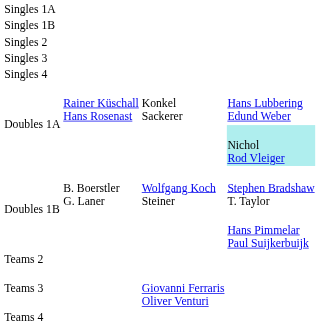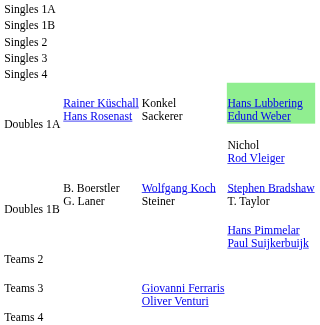(265, 109) no background -> (265, 109) lightgreen background
(256, 152) paleturquoise background -> (256, 152) no background
